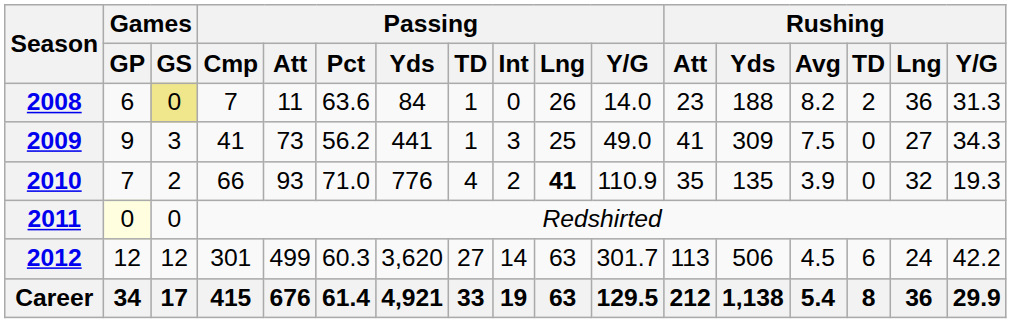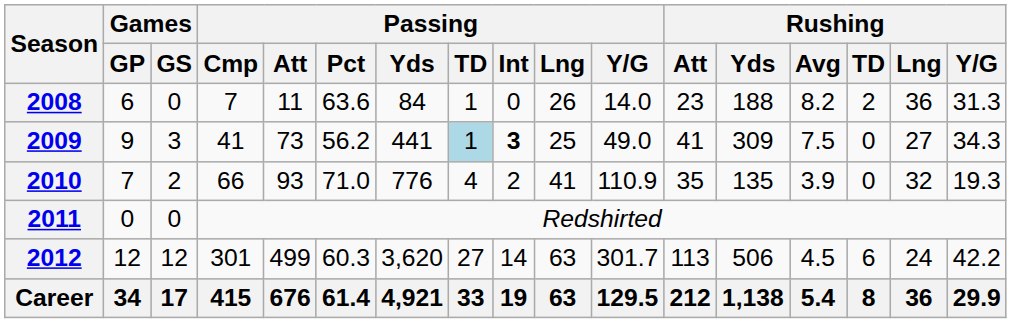(174, 102) khaki background -> (174, 102) no background
(471, 141) no background -> (471, 141) lightblue background
(514, 141) normal -> (514, 141) bold
(563, 180) bold -> (563, 180) normal
(127, 219) lightyellow background -> (127, 219) no background
